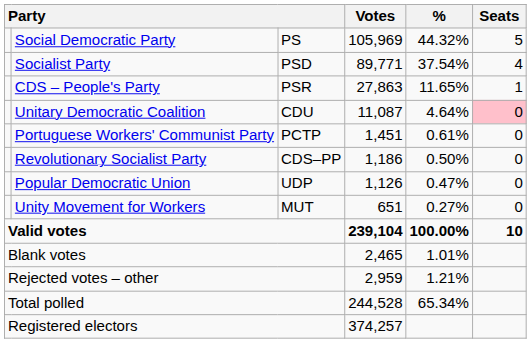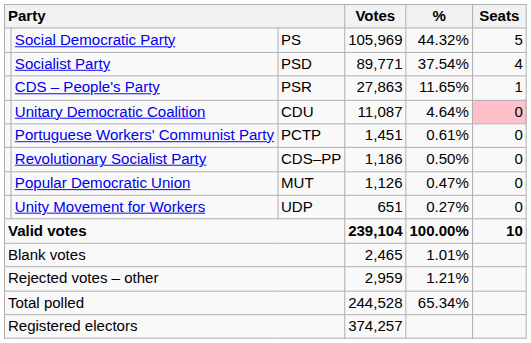(297, 183) UDP -> (297, 183) MUT
(297, 207) MUT -> (297, 207) UDP
